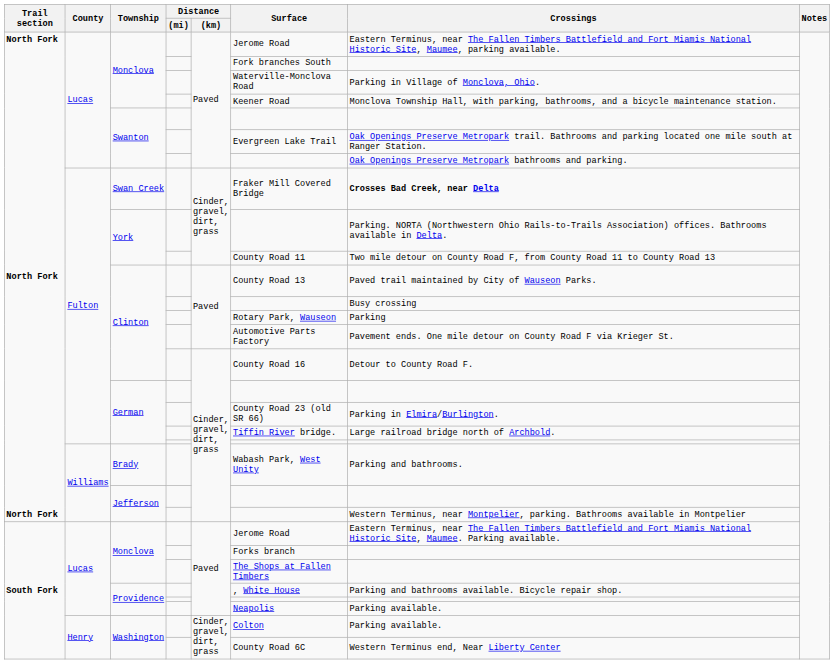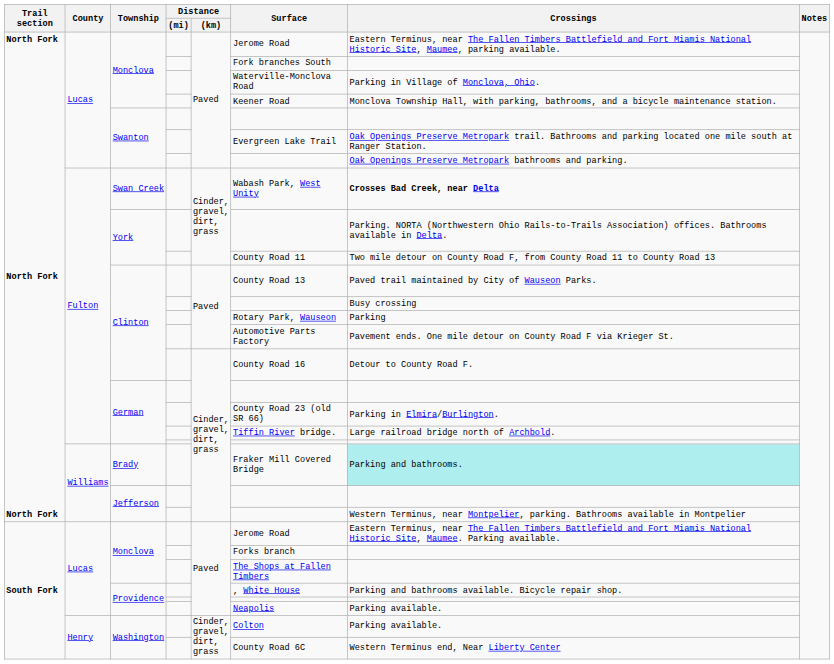(282, 189) Fraker Mill Covered Bridge -> (277, 189) Wabash Park, West Unity
(277, 465) Wabash Park, West Unity -> (282, 465) Fraker Mill Covered Bridge
(406, 465) no background -> (406, 465) paleturquoise background
